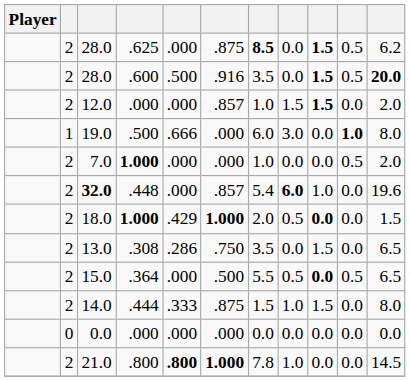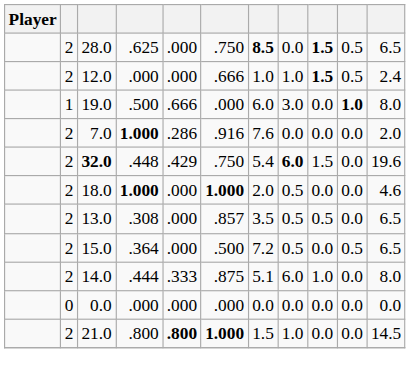(229, 47) .875 -> (229, 47) .750
(390, 47) 6.2 -> (390, 47) 6.5
- row: (97, 76)
(229, 104) .857 -> (229, 76) .666
(293, 104) 1.5 -> (293, 76) 1.0
(352, 104) 0.0 -> (352, 76) 0.5
(390, 104) 2.0 -> (390, 76) 2.4
(182, 161) .000 -> (182, 133) .286
(229, 161) .000 -> (229, 133) .916
(263, 161) 1.0 -> (263, 133) 7.6
(352, 161) 0.5 -> (352, 133) 0.0
(182, 190) .000 -> (182, 161) .429
(229, 190) .857 -> (229, 161) .750
(322, 190) 1.0 -> (322, 161) 1.5
(182, 218) .429 -> (182, 190) .000
(322, 218) bold -> (322, 190) normal
(390, 218) 1.5 -> (390, 190) 4.6
(182, 247) .286 -> (182, 218) .000
(229, 247) .750 -> (229, 218) .857
(293, 247) 0.0 -> (293, 218) 0.5
(322, 247) 1.5 -> (322, 218) 0.5
(263, 276) 5.5 -> (263, 247) 7.2
(322, 276) bold -> (322, 247) normal
(263, 304) 1.5 -> (263, 276) 5.1
(293, 304) 1.0 -> (293, 276) 6.0
(322, 304) 1.5 -> (322, 276) 1.0
(263, 361) 7.8 -> (263, 333) 1.5
